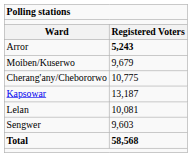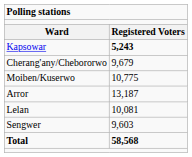(17, 47) Arror -> (26, 47) Kapsowar
(41, 63) Moiben/Kuserwo -> (57, 63) Cherang'any/Chebororwo
(57, 78) Cherang'any/Chebororwo -> (41, 78) Moiben/Kuserwo
(26, 94) Kapsowar -> (17, 94) Arror
